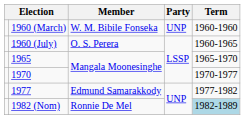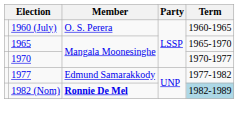- row: (39, 28)
(101, 106) normal -> (96, 91) bold
